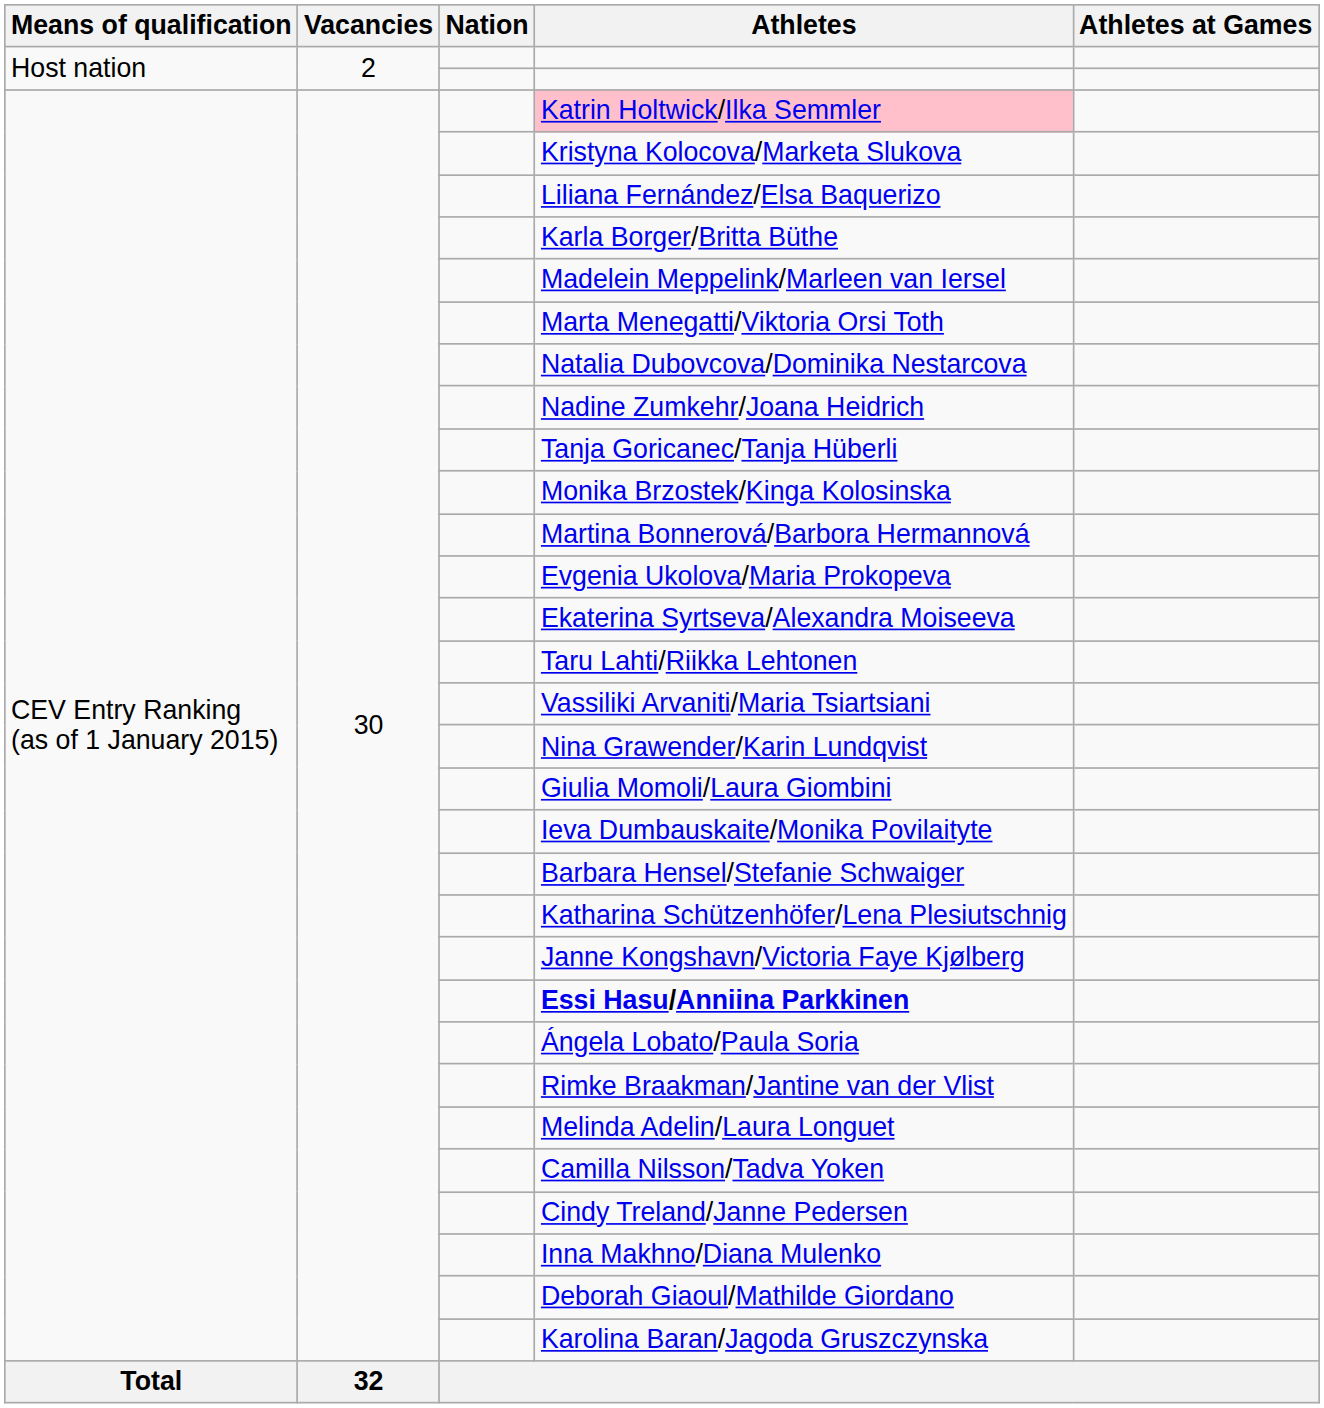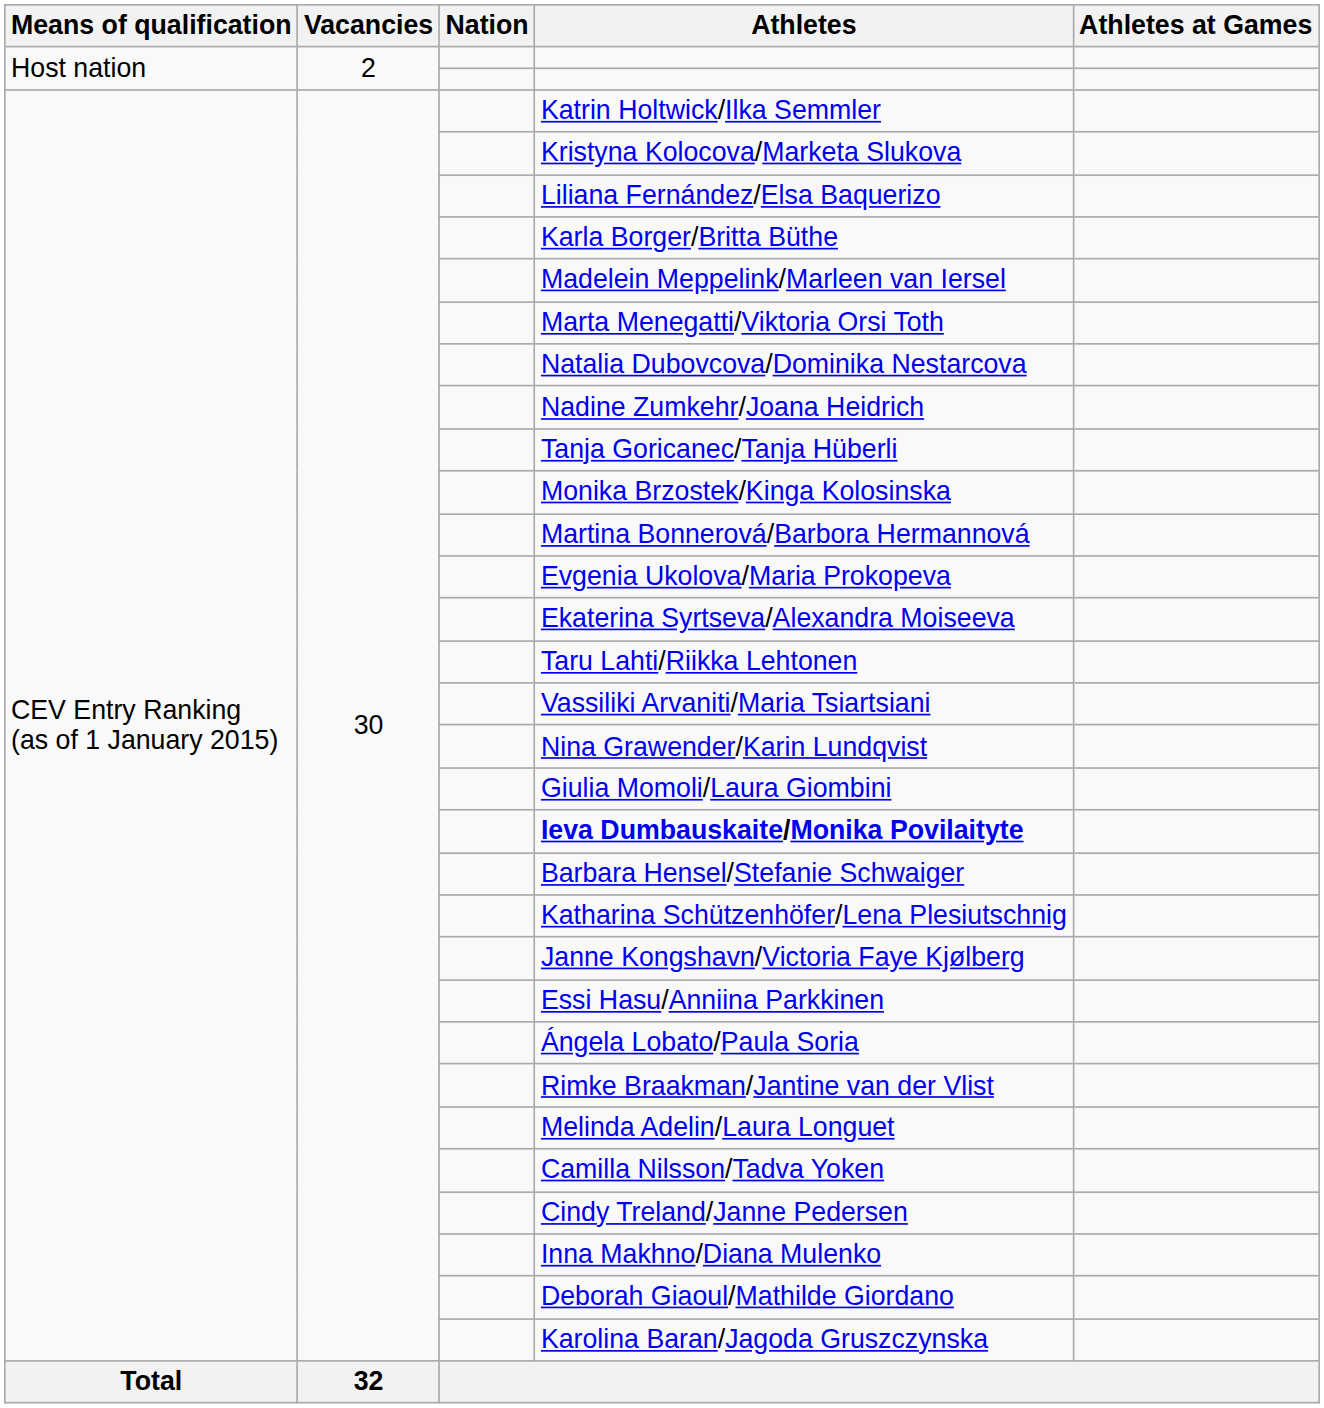(711, 110) pink background -> (711, 110) no background
(767, 830) normal -> (782, 830) bold
(725, 1000) bold -> (712, 1000) normal
